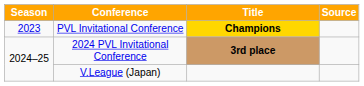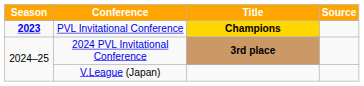(29, 28) normal -> (29, 28) bold
